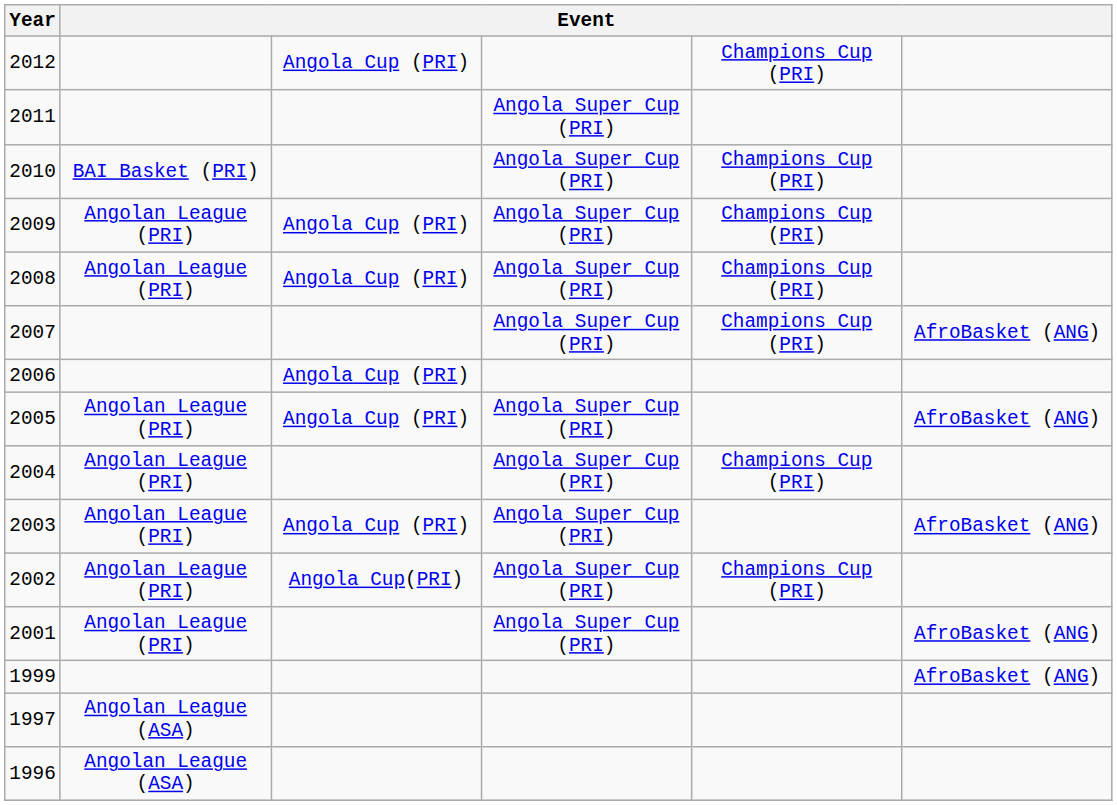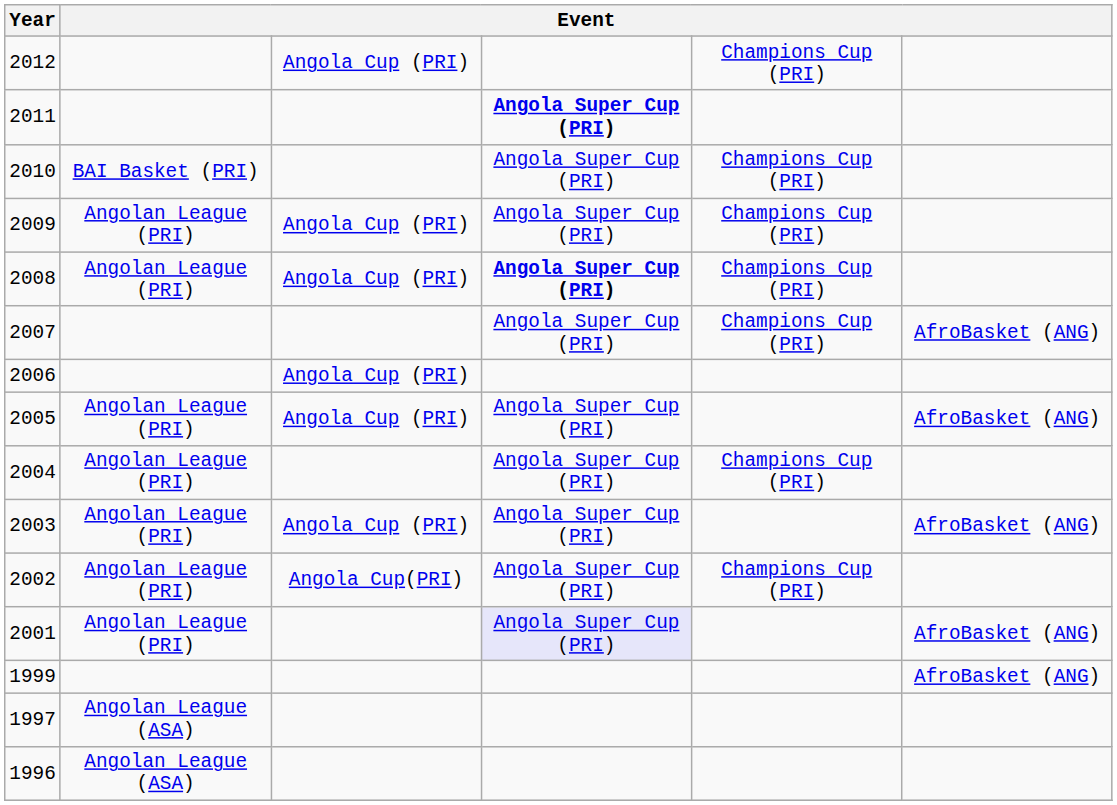(586, 117) normal -> (586, 117) bold
(586, 279) normal -> (586, 279) bold
(586, 634) no background -> (586, 634) lavender background
